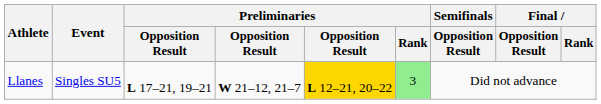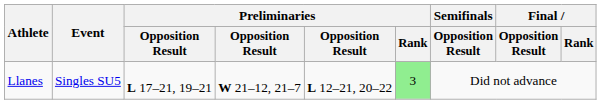(350, 88) gold background -> (350, 88) no background
